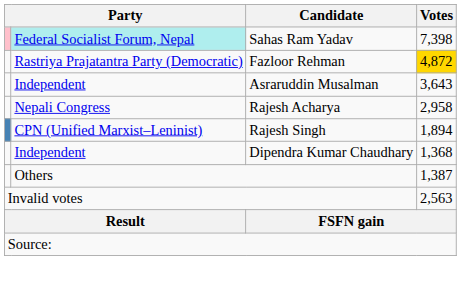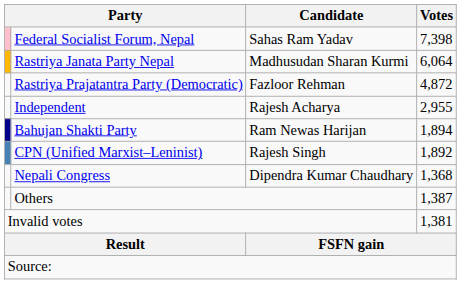(104, 38) paleturquoise background -> (104, 38) no background
+ row: (329, 61)
(436, 61) gold background -> (436, 84) no background
- row: (314, 84)
(62, 107) Nepali Congress -> (50, 107) Independent
(436, 107) 2,958 -> (436, 107) 2,955
+ row: (308, 130)
(436, 130) 1,894 -> (436, 152) 1,892
(50, 152) Independent -> (62, 175) Nepali Congress
(436, 198) 2,563 -> (436, 221) 1,381
